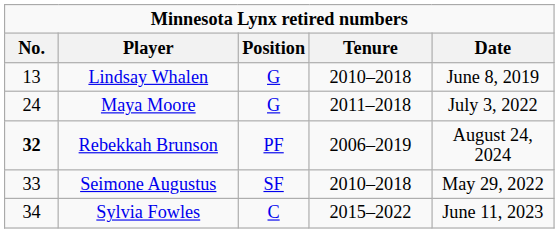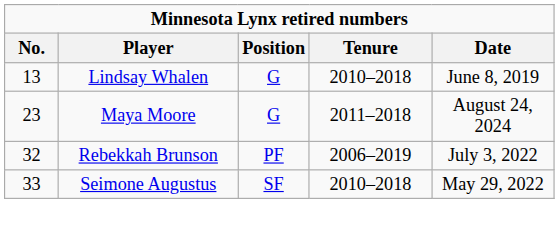(32, 105) 24 -> (32, 116) 23
(493, 105) July 3, 2022 -> (493, 116) August 24, 2024
(32, 144) bold -> (32, 155) normal
(493, 144) August 24, 2024 -> (493, 155) July 3, 2022
- row: (148, 213)
